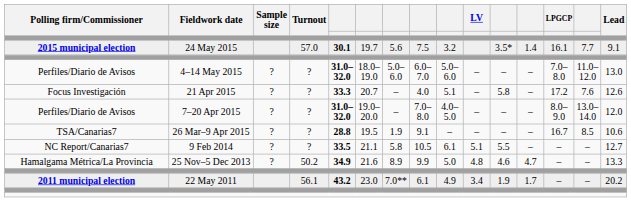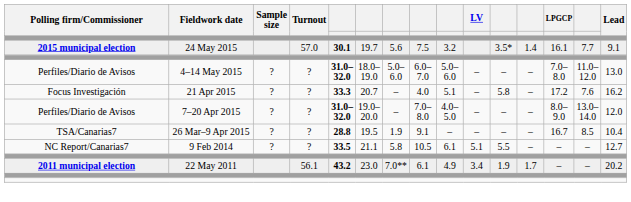(614, 92) 12.6 -> (614, 92) 16.2
(614, 132) 10.6 -> (614, 132) 10.4
- row: (87, 161)
